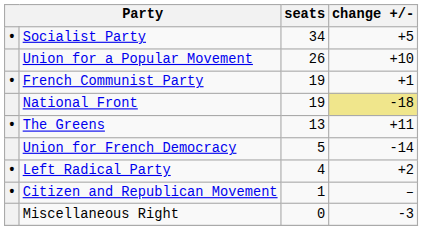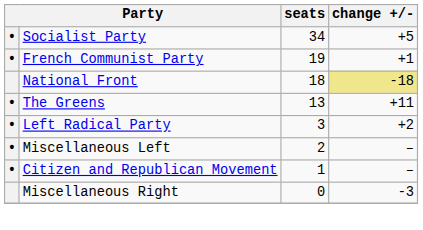- row: (138, 60)
(317, 104) 19 -> (317, 82) 18
- row: (130, 149)
(321, 171) 4 -> (321, 127) 3
+ row: (97, 149)
